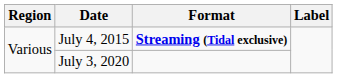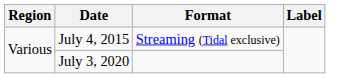(212, 38) bold -> (208, 38) normal
